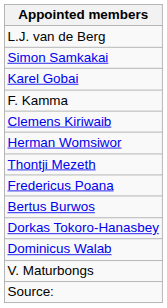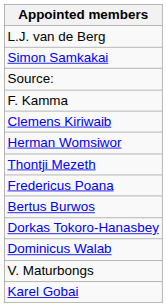(43, 79) Karel Gobai -> (31, 79) Source:
(31, 292) Source: -> (43, 292) Karel Gobai
